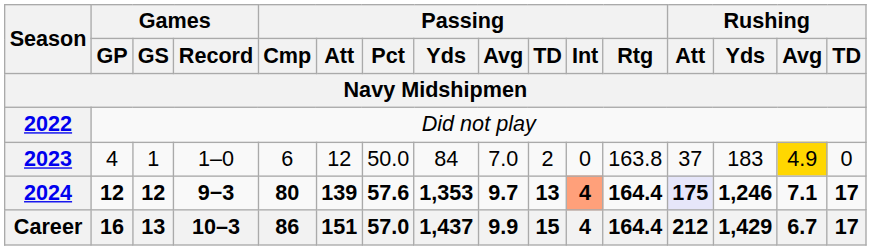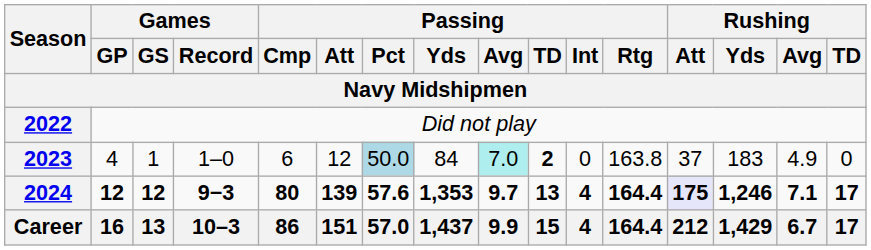(388, 158) no background -> (388, 158) lightblue background
(503, 158) no background -> (503, 158) paleturquoise background
(548, 158) normal -> (548, 158) bold
(802, 158) gold background -> (802, 158) no background
(585, 192) lightsalmon background -> (585, 192) no background
